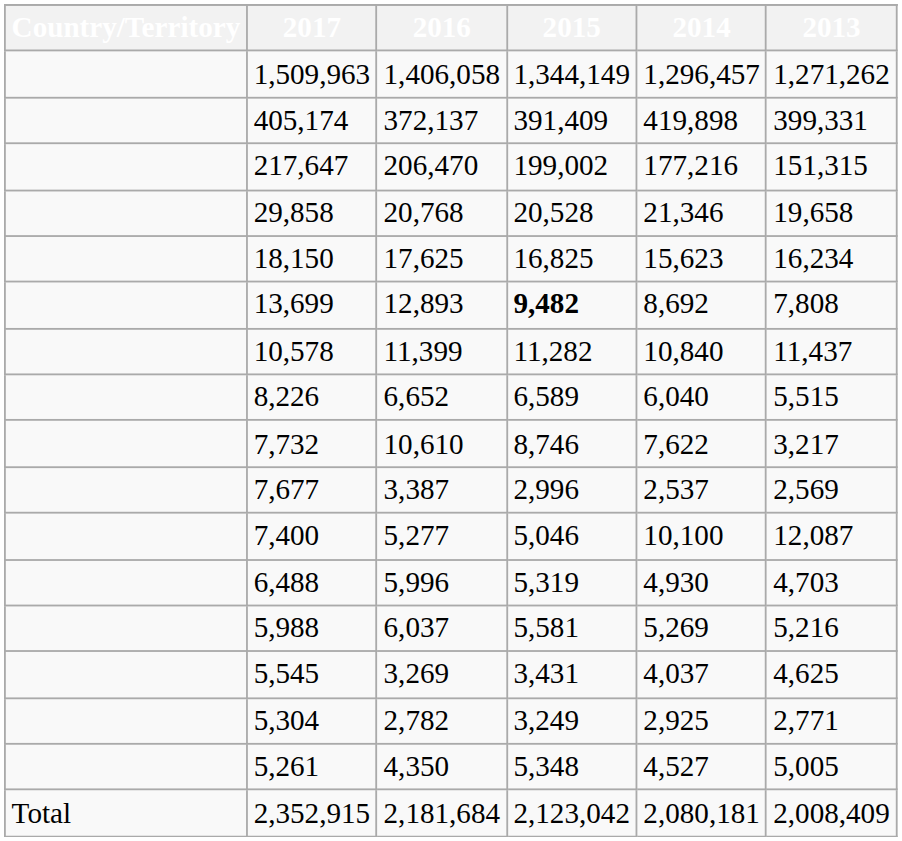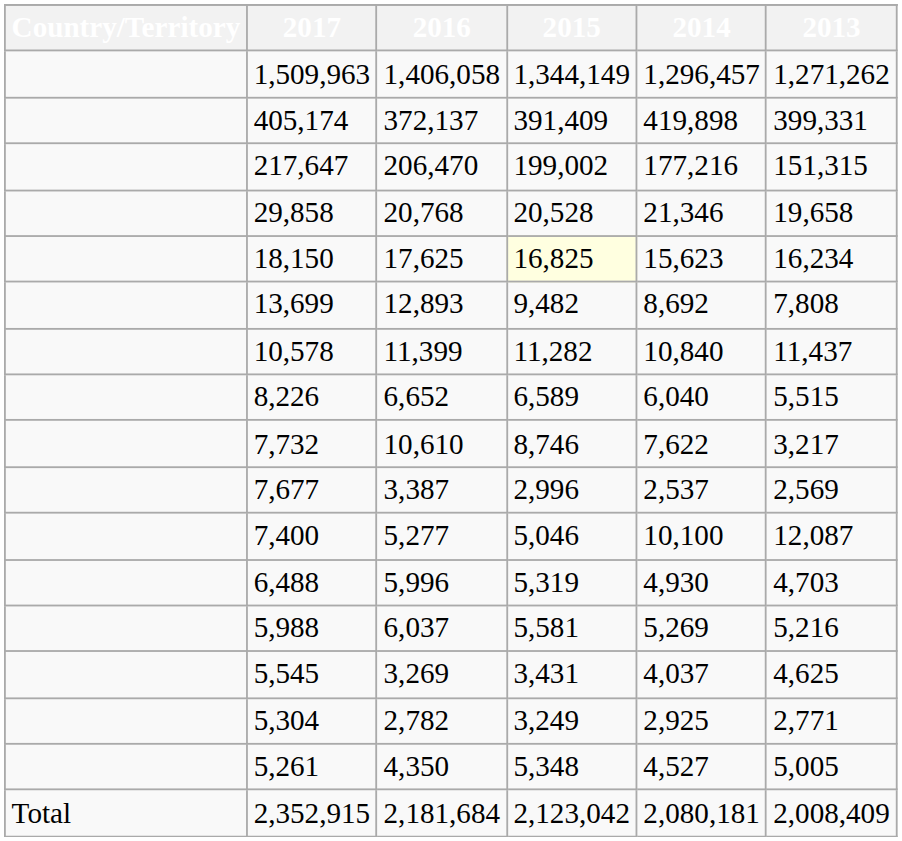(553, 258) no background -> (553, 258) lightyellow background
(546, 304) bold -> (546, 304) normal
